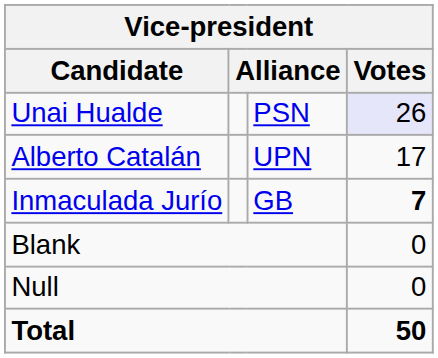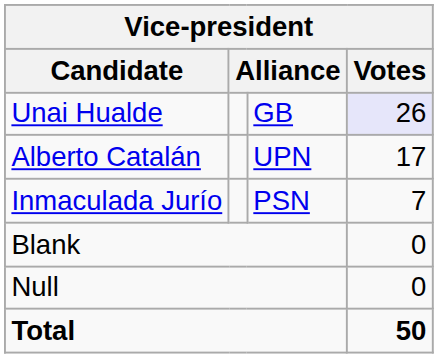(282, 114) PSN -> (273, 114) GB
(273, 201) GB -> (282, 201) PSN
(419, 201) bold -> (419, 201) normal
